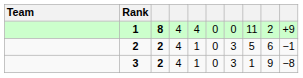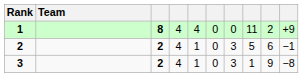columns swapped: (135, 13) <-> (20, 13)
